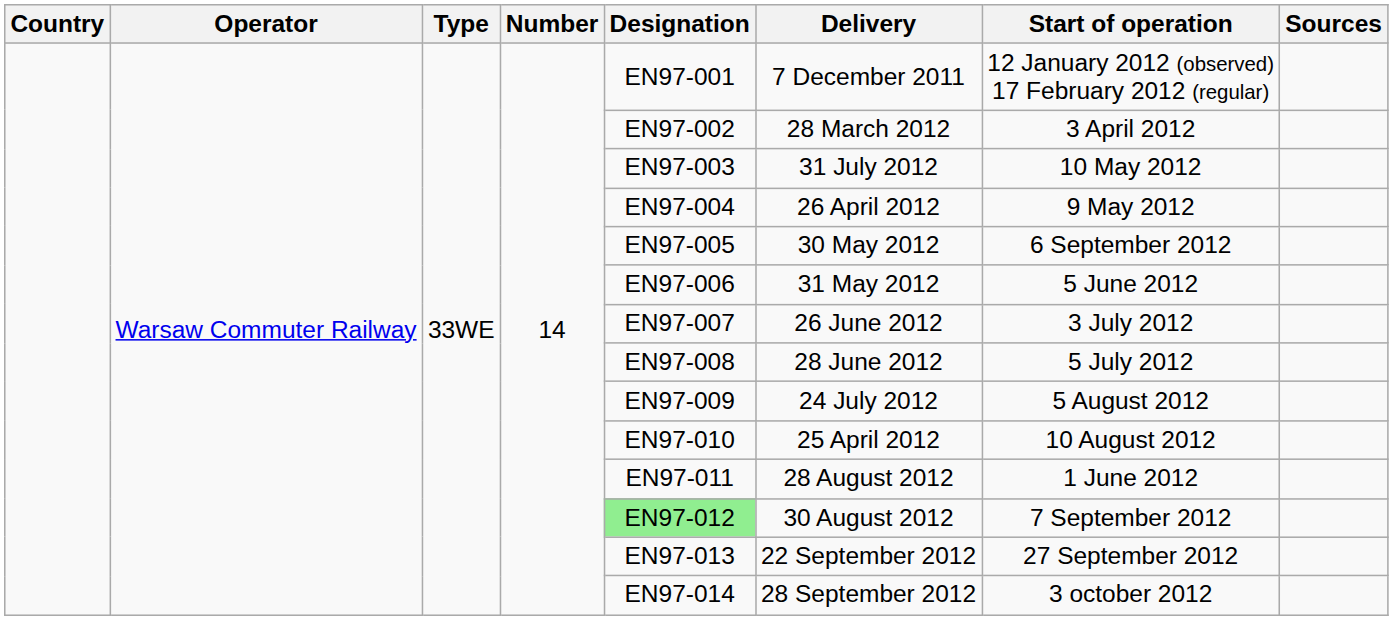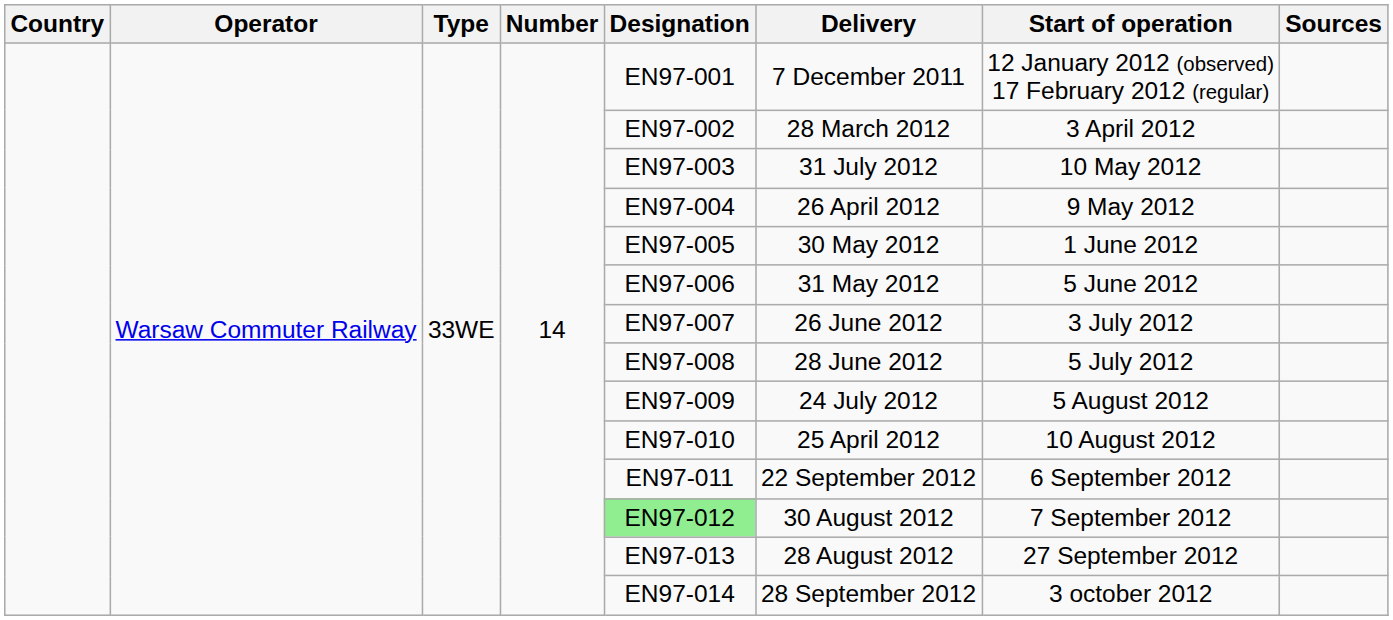(1131, 245) 6 September 2012 -> (1131, 245) 1 June 2012
(868, 478) 28 August 2012 -> (869, 478) 22 September 2012
(1131, 478) 1 June 2012 -> (1131, 478) 6 September 2012
(869, 556) 22 September 2012 -> (868, 556) 28 August 2012
